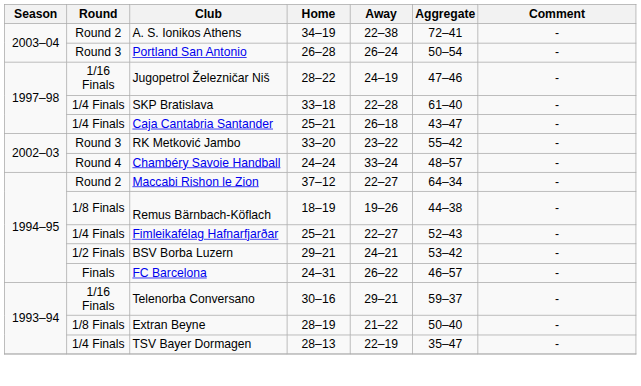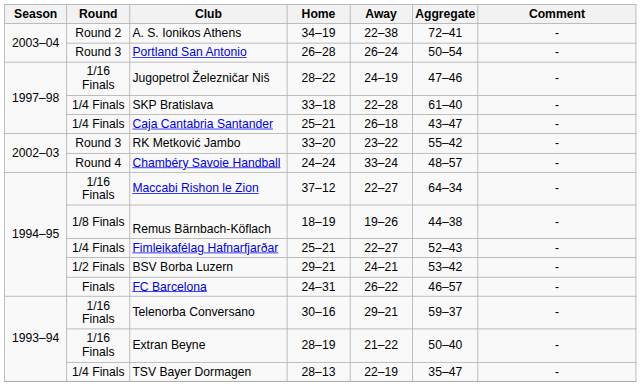(98, 182) Round 2 -> (98, 188) 1/16 Finals
(98, 325) 1/8 Finals -> (98, 345) 1/16 Finals
